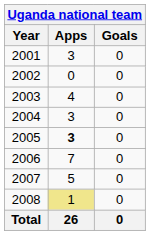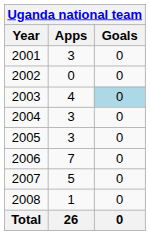(120, 96) no background -> (120, 96) lightblue background
(71, 138) bold -> (71, 138) normal
(71, 199) khaki background -> (71, 199) no background
